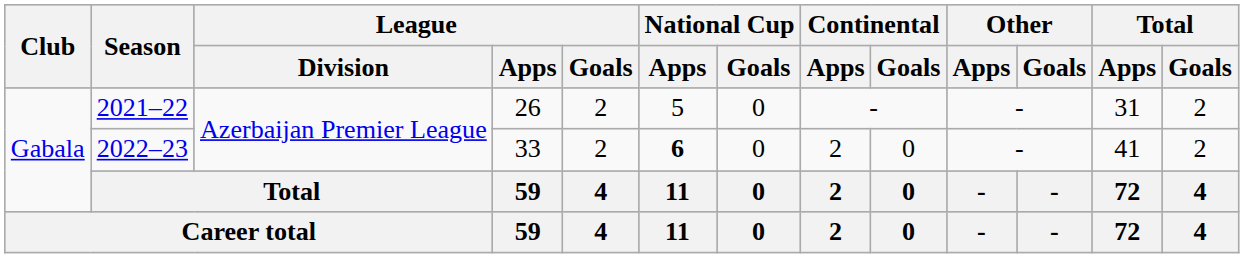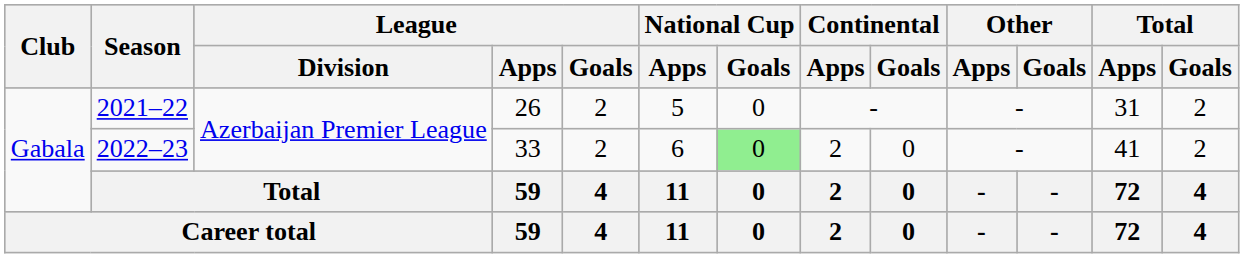(677, 149) bold -> (677, 149) normal
(758, 149) no background -> (758, 149) lightgreen background
